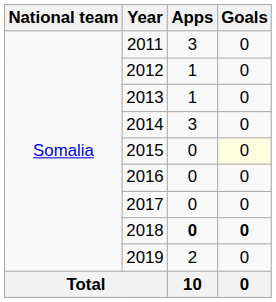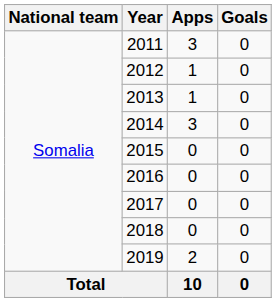(245, 151) lightyellow background -> (245, 151) no background
(192, 230) bold -> (192, 230) normal
(245, 230) bold -> (245, 230) normal
